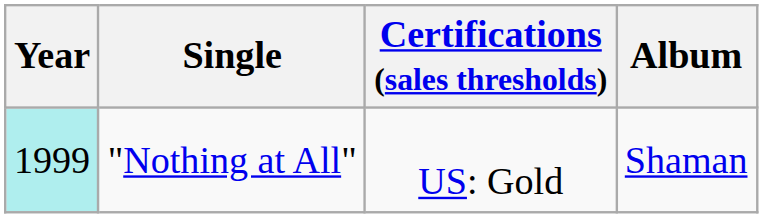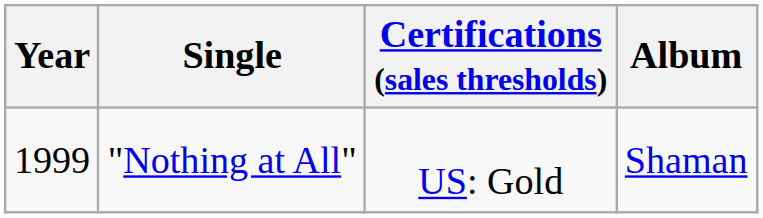(52, 159) paleturquoise background -> (52, 159) no background
